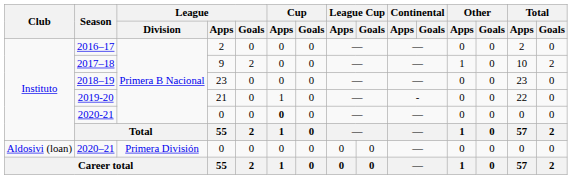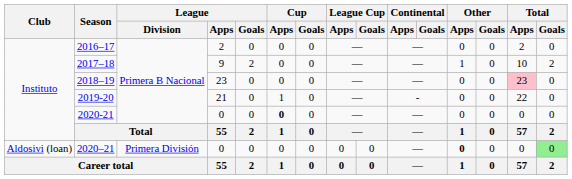(522, 81) no background -> (522, 81) pink background
(462, 149) normal -> (462, 149) bold
(552, 149) no background -> (552, 149) lightgreen background
